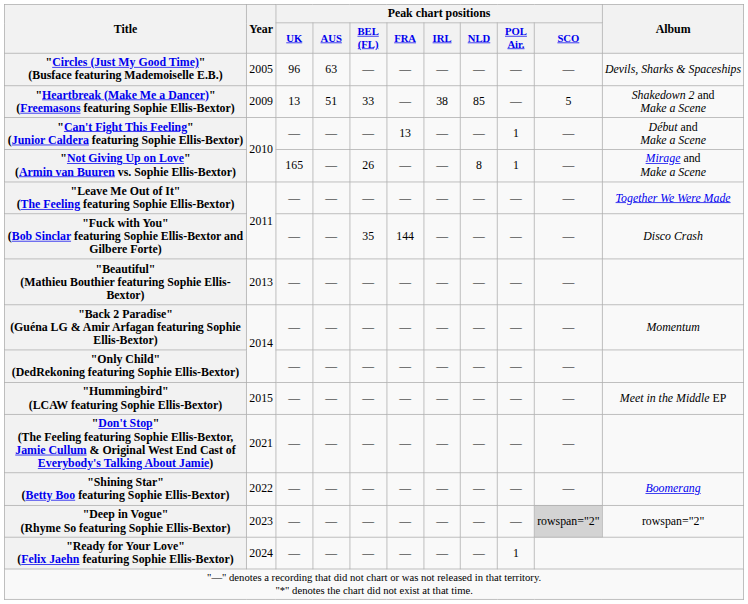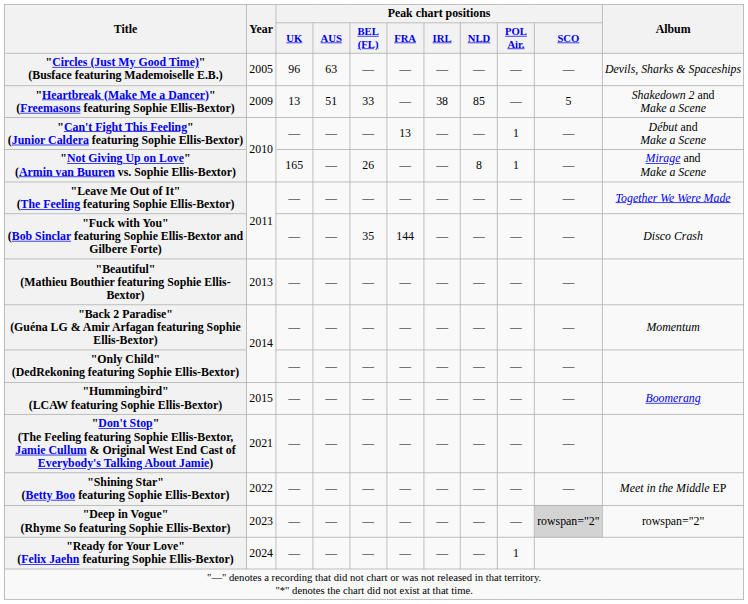(673, 398) Meet in the Middle EP -> (673, 398) Boomerang
(673, 489) Boomerang -> (673, 489) Meet in the Middle EP
